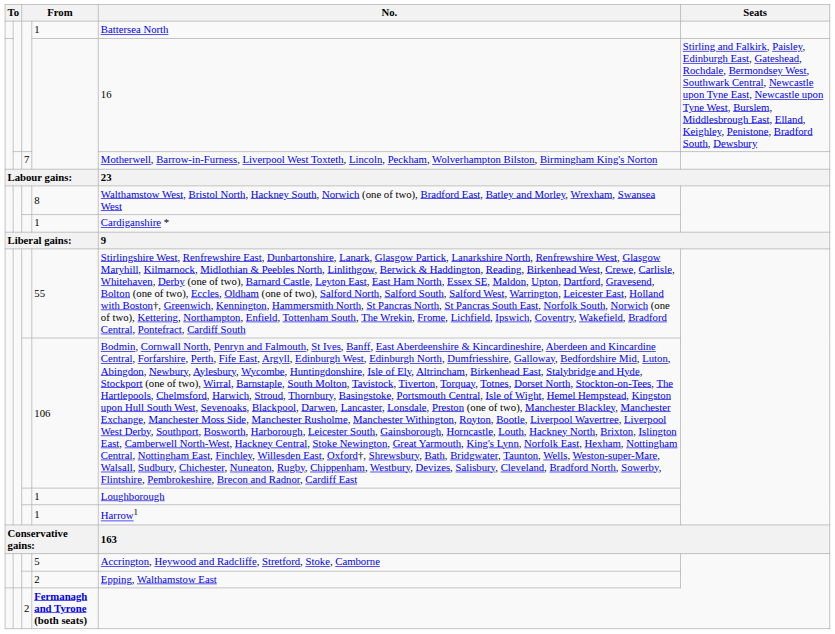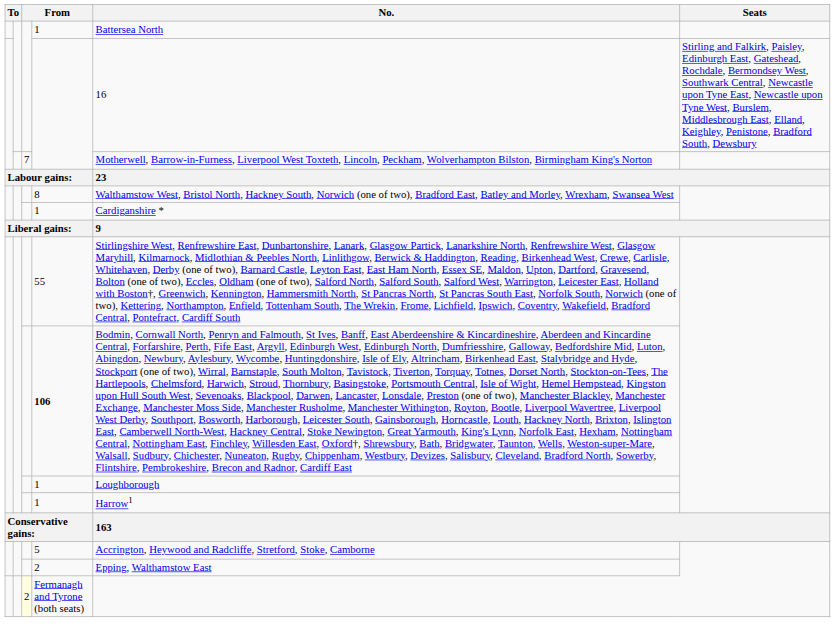(42, 413) normal -> (42, 401) bold
(27, 608) no background -> (27, 596) lightyellow background
(61, 608) bold -> (59, 596) normal
